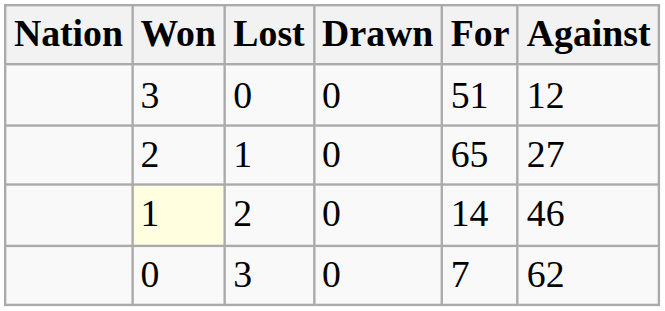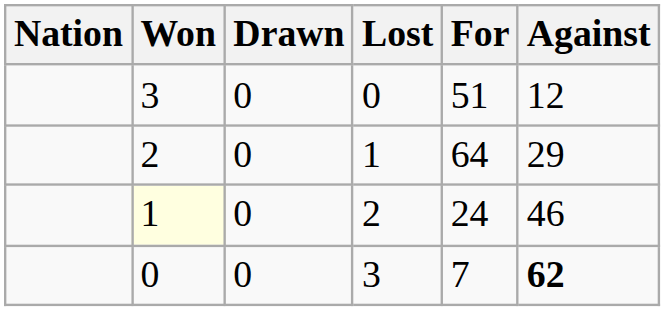columns swapped: (378, 34) <-> (269, 34)
(470, 154) 65 -> (470, 154) 64
(546, 154) 27 -> (546, 154) 29
(470, 214) 14 -> (470, 214) 24
(546, 273) normal -> (546, 273) bold
